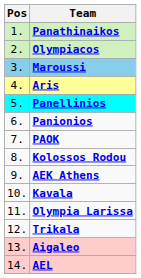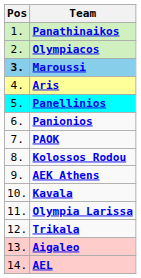(17, 68) normal -> (17, 68) bold
